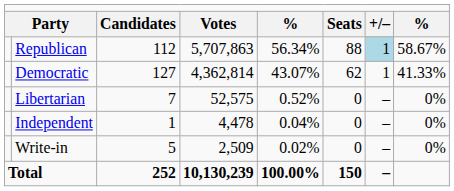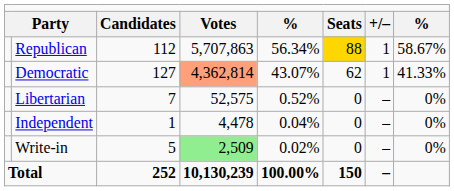(354, 49) no background -> (354, 49) gold background
(386, 49) lightblue background -> (386, 49) no background
(222, 73) no background -> (222, 73) lightsalmon background
(236, 148) no background -> (236, 148) lightgreen background
